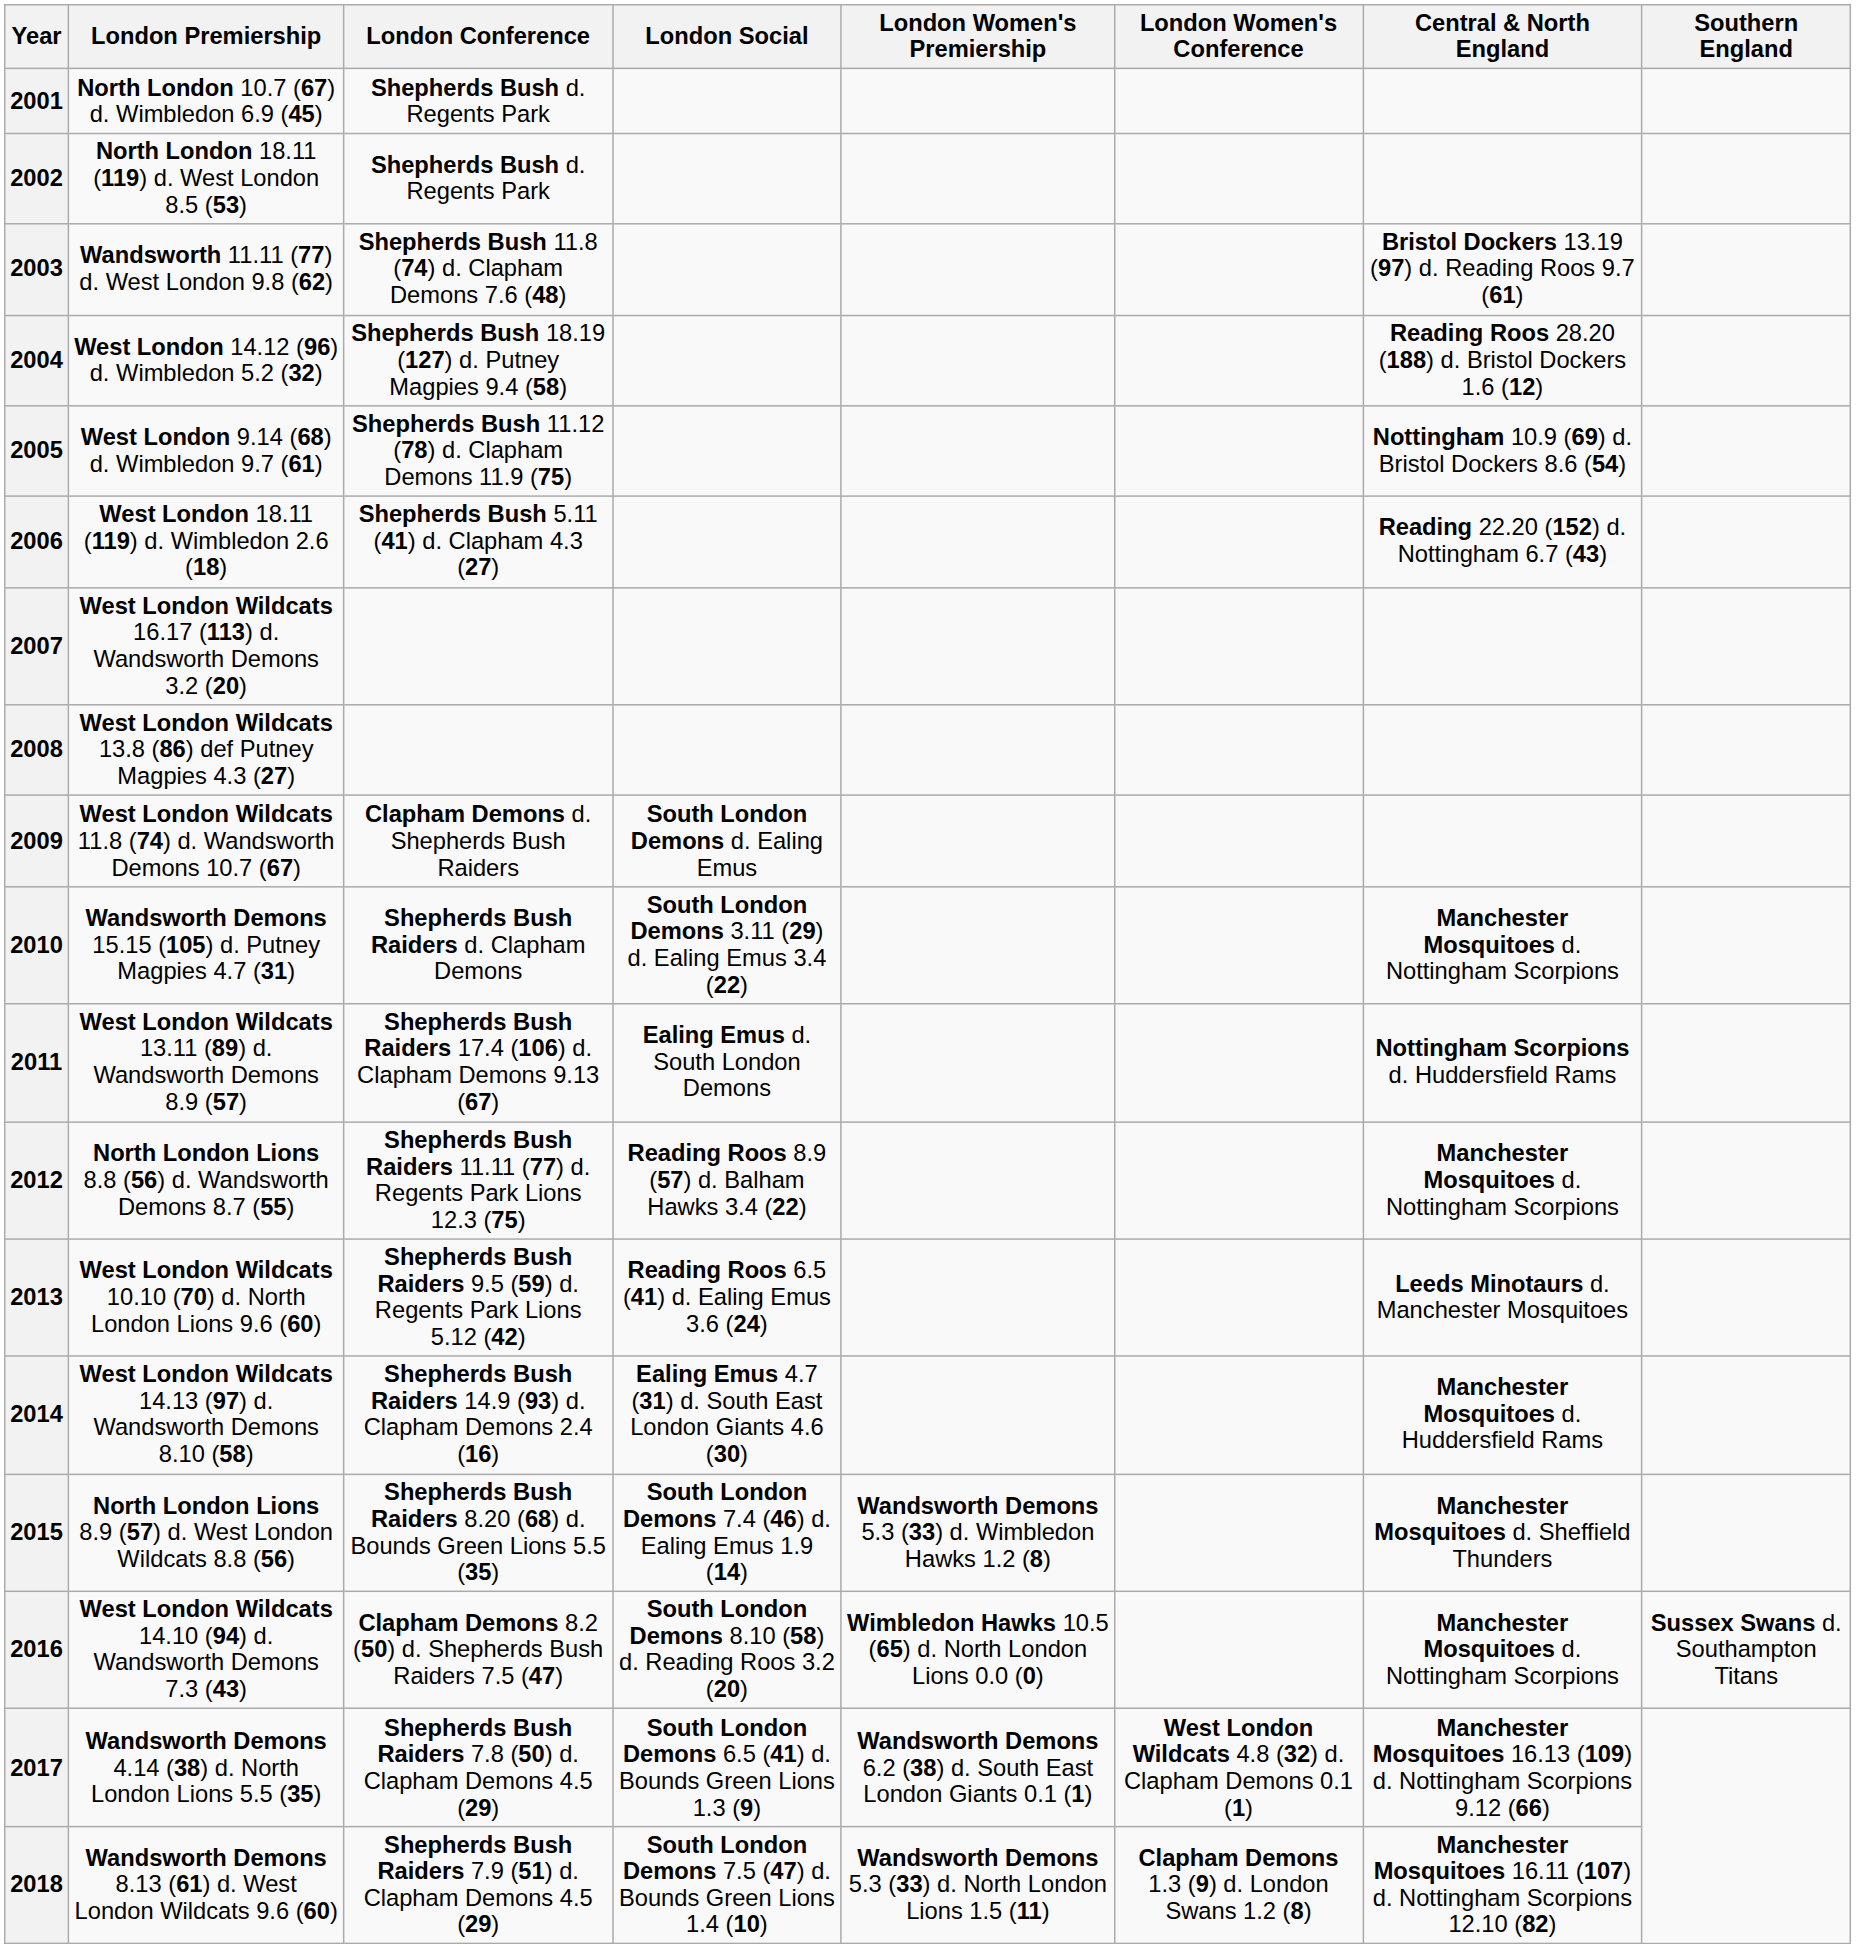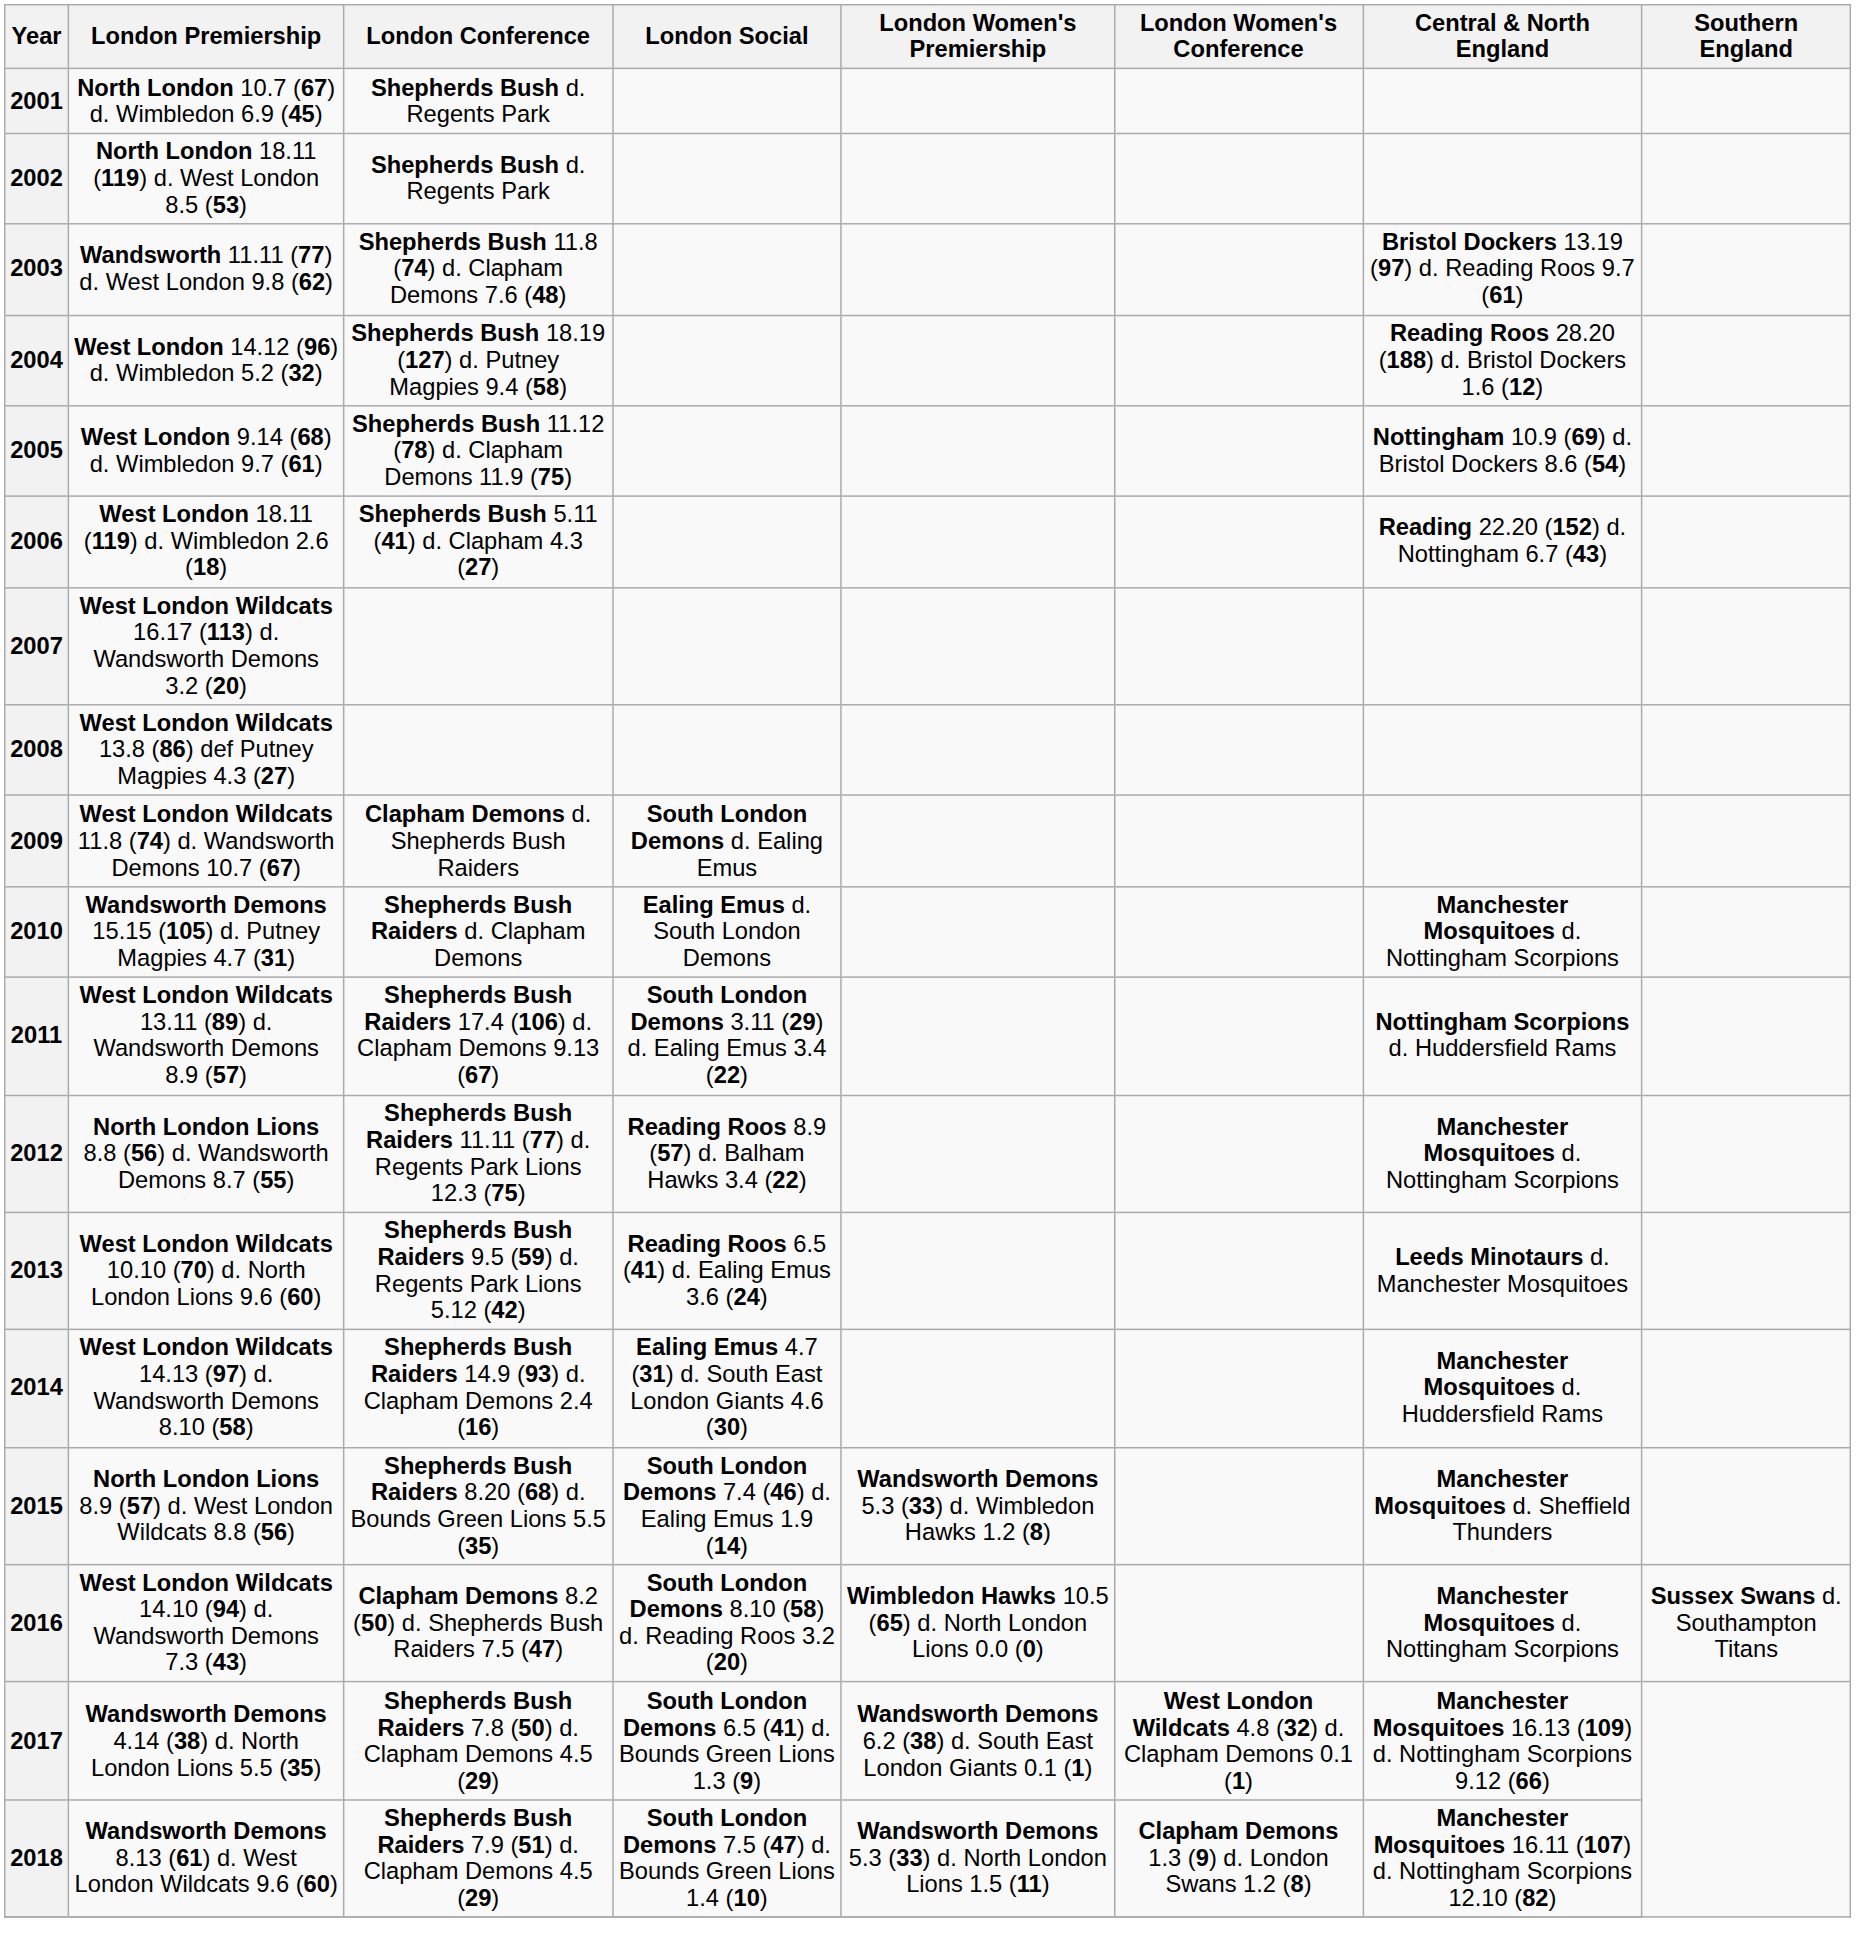(727, 944) South London Demons 3.11 (29) d. Ealing Emus 3.4 (22) -> (727, 931) Ealing Emus d. South London Demons
(727, 1062) Ealing Emus d. South London Demons -> (727, 1035) South London Demons 3.11 (29) d. Ealing Emus 3.4 (22)
